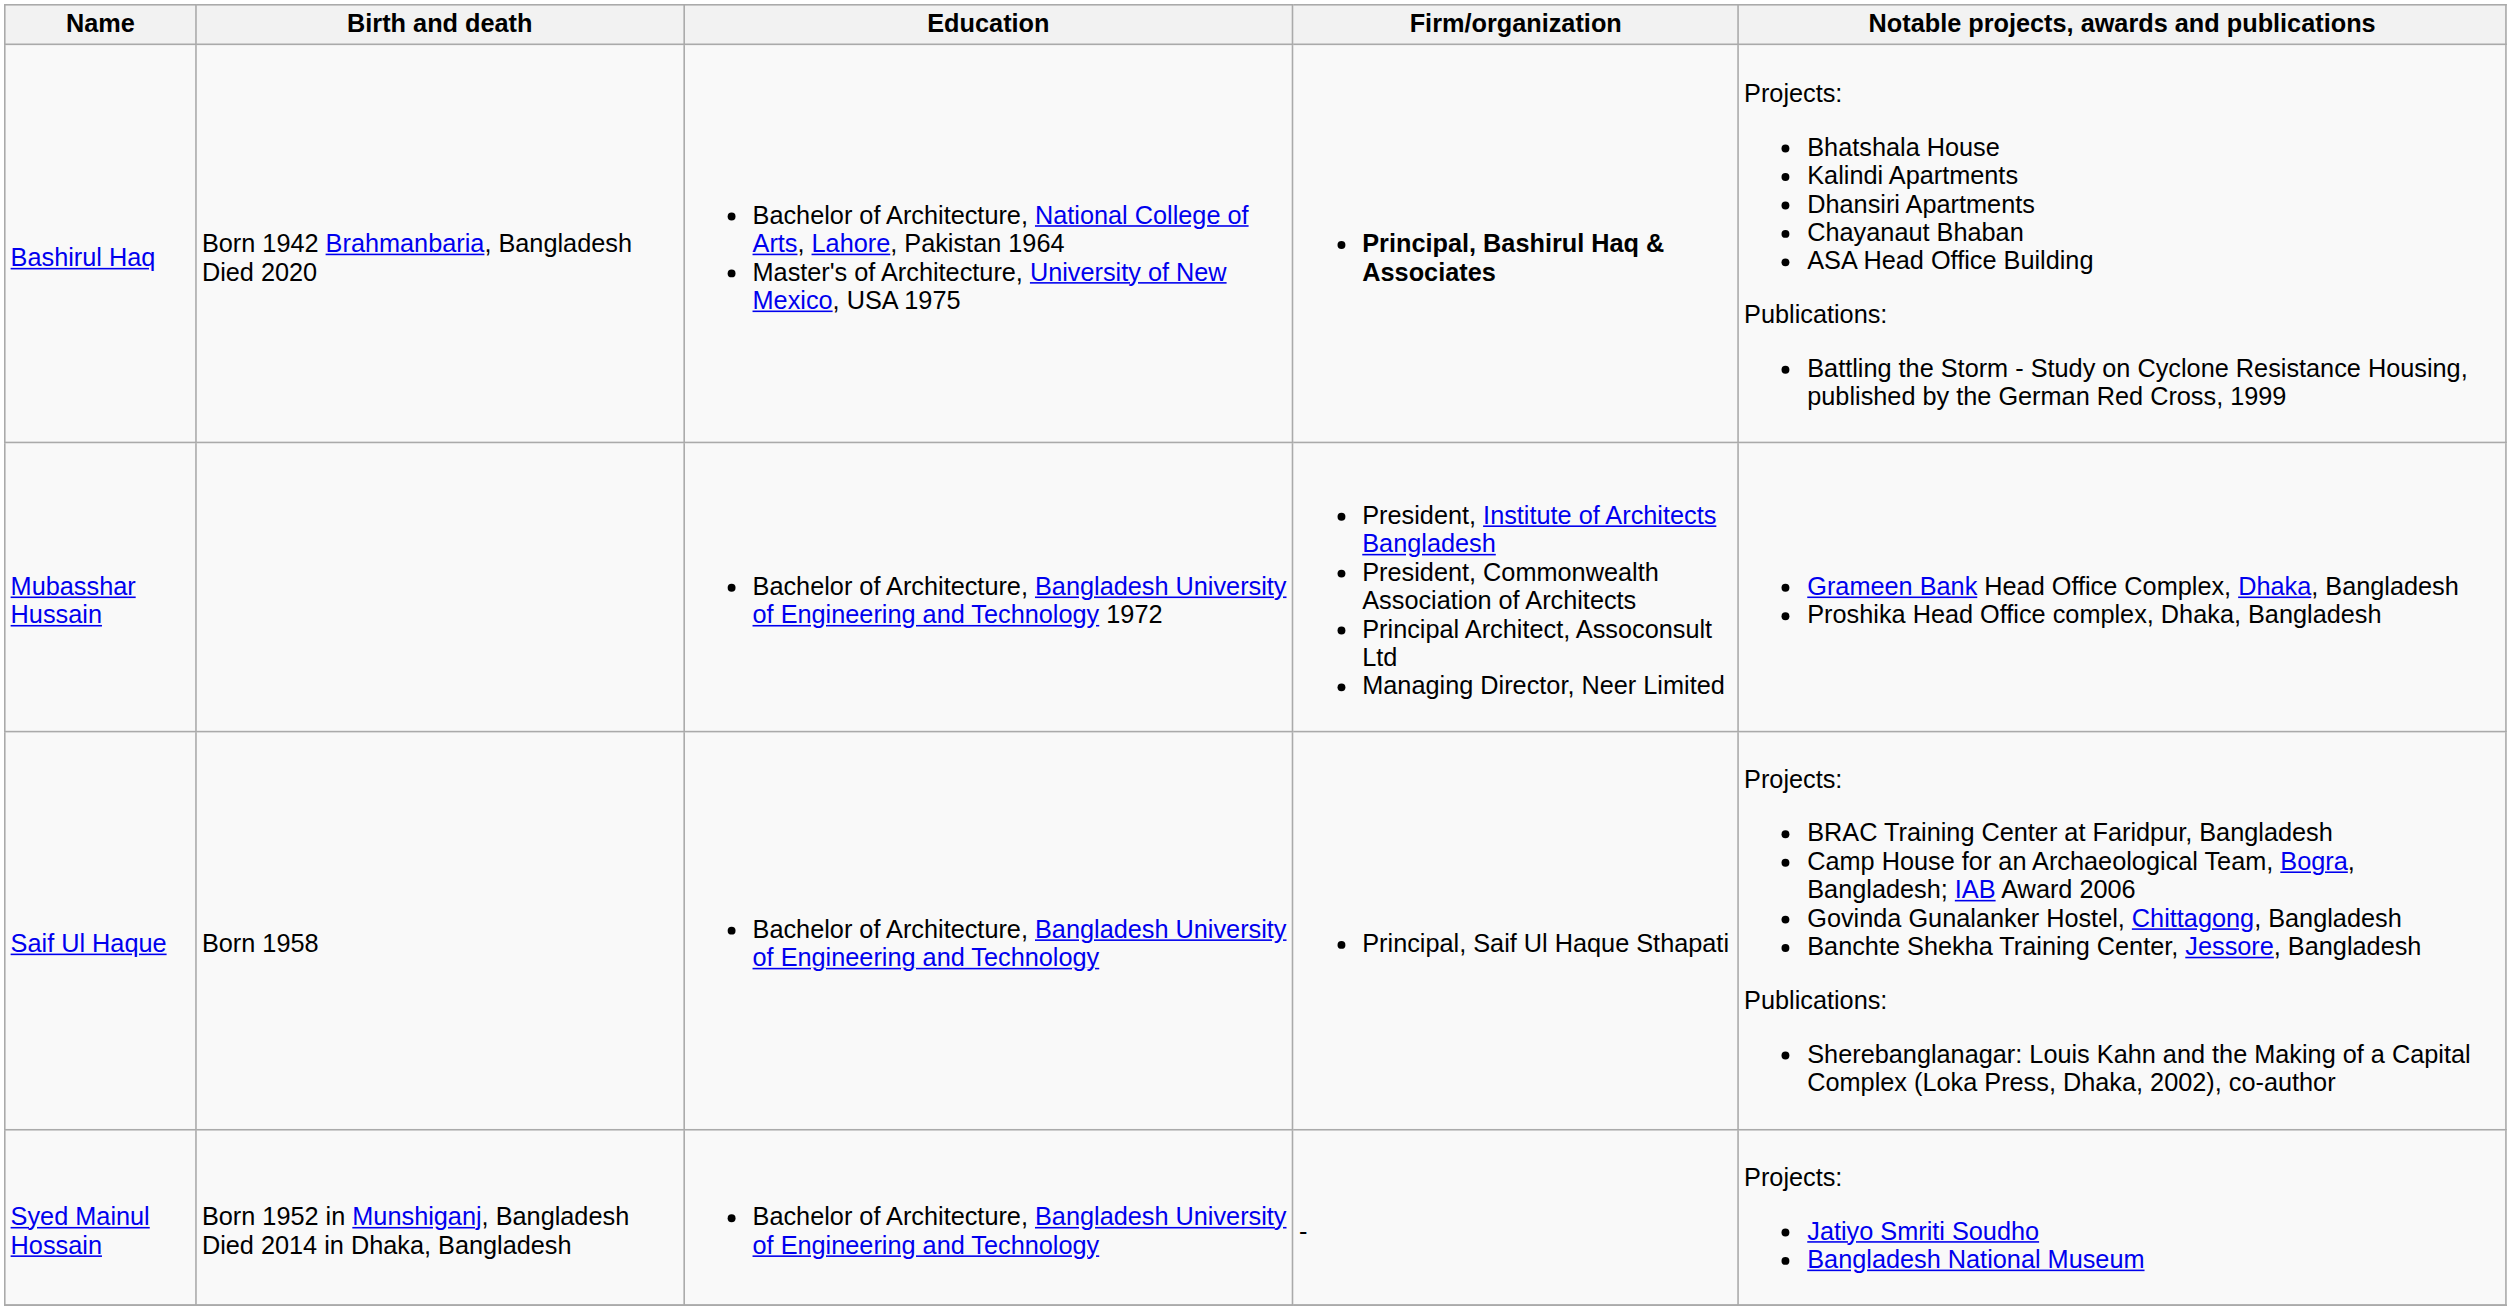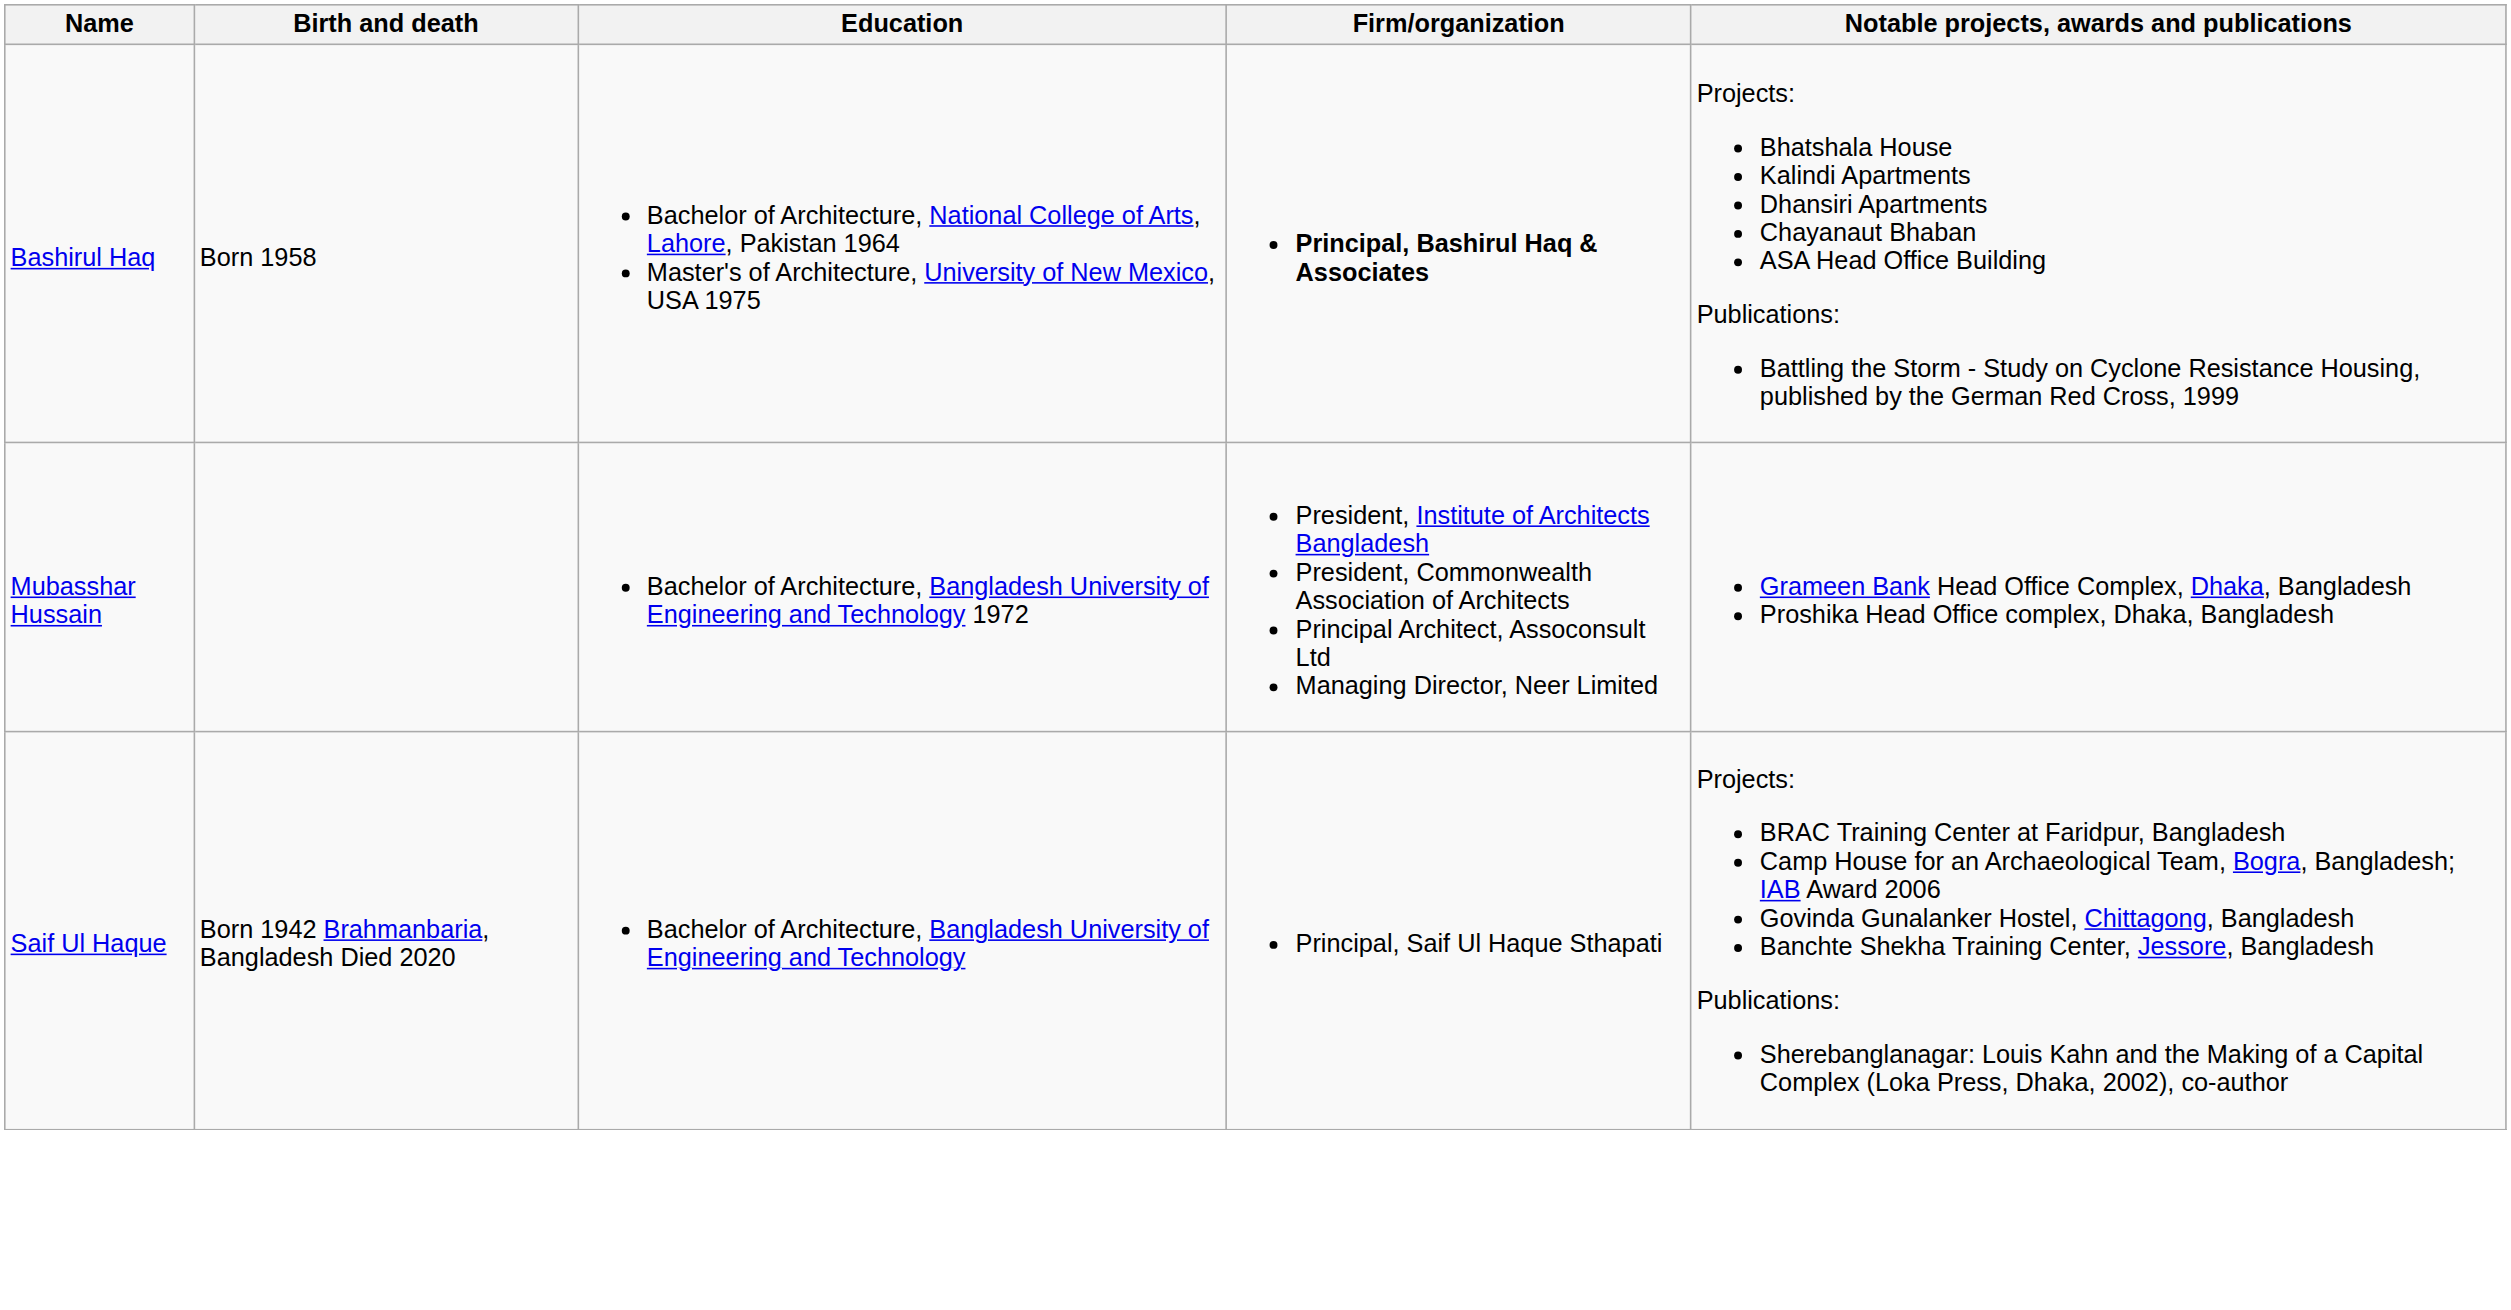(417, 257) Born 1942 Brahmanbaria, Bangladesh Died 2020 -> (258, 257) Born 1958
(260, 944) Born 1958 -> (345, 944) Born 1942 Brahmanbaria, Bangladesh Died 2020
- row: (80, 1230)
